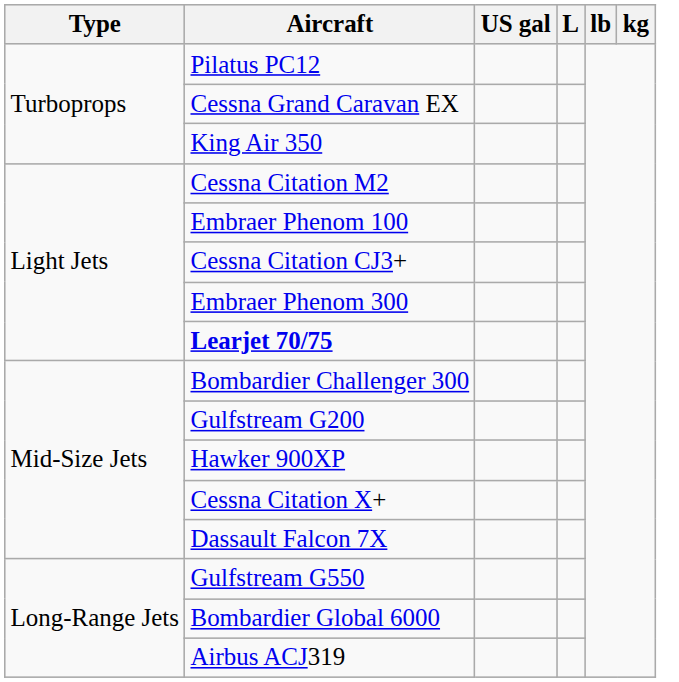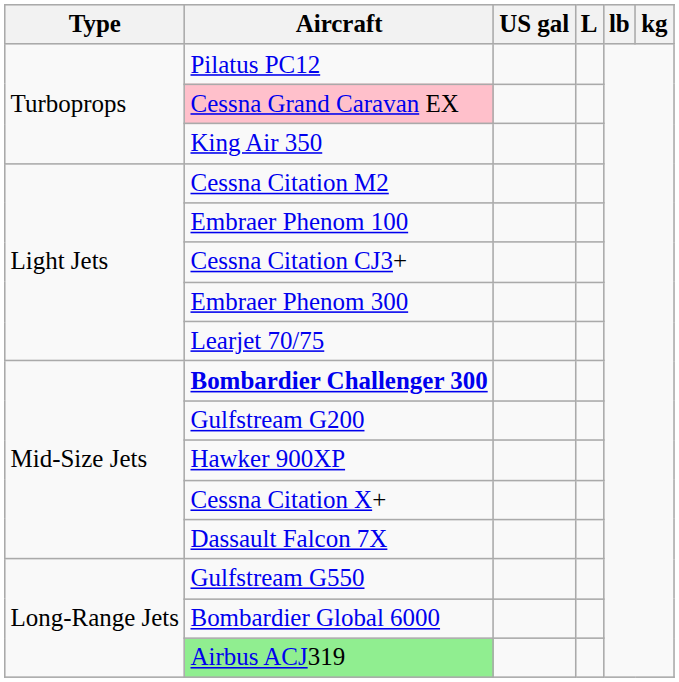(325, 103) no background -> (325, 103) pink background
(262, 340) bold -> (257, 340) normal
(330, 380) normal -> (339, 380) bold
(268, 657) no background -> (268, 657) lightgreen background
